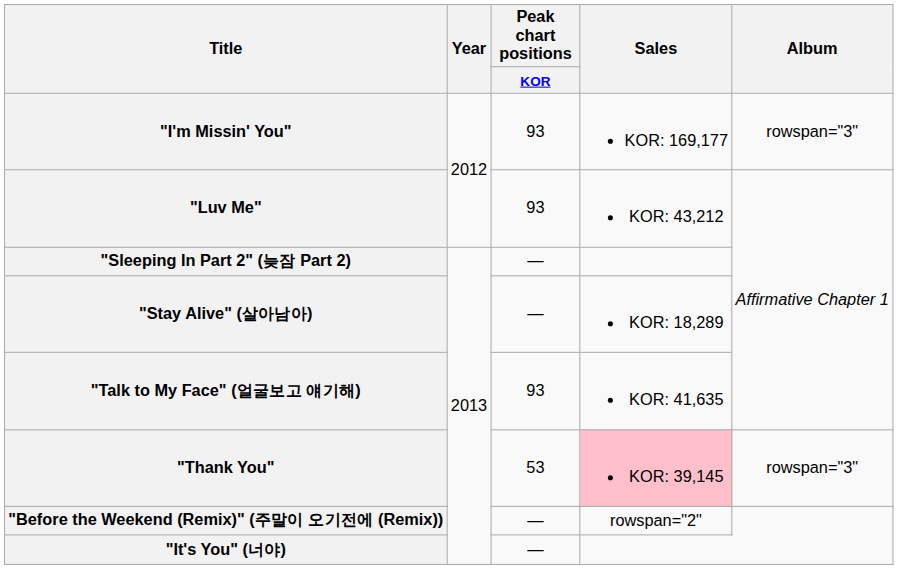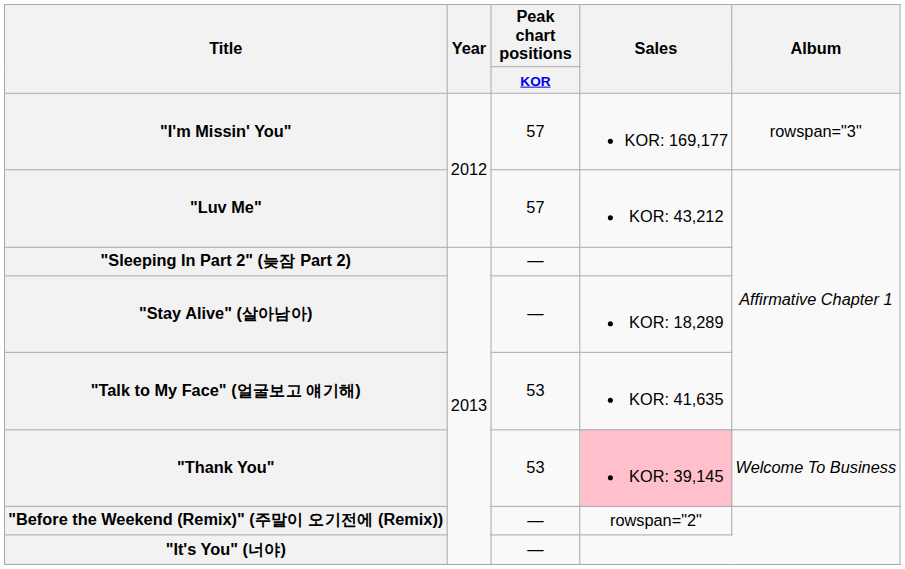(535, 131) 93 -> (535, 131) 57
(535, 208) 93 -> (535, 208) 57
(535, 391) 93 -> (535, 391) 53
(812, 467) rowspan="3" -> (816, 467) Welcome To Business
